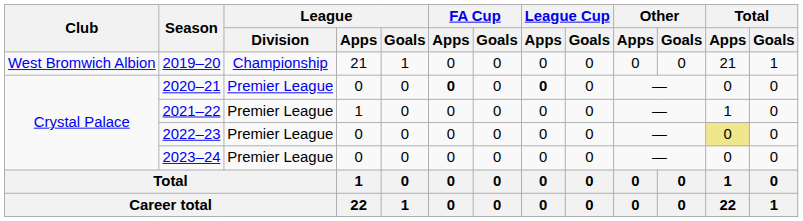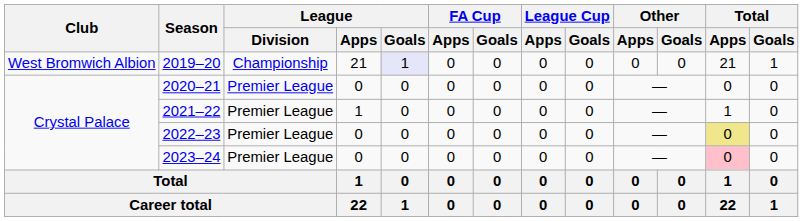(405, 63) no background -> (405, 63) lavender background
(451, 87) bold -> (451, 87) normal
(543, 87) bold -> (543, 87) normal
(728, 157) no background -> (728, 157) pink background
